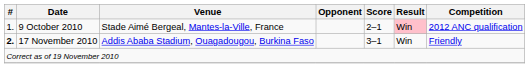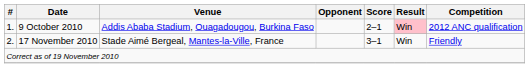(193, 27) Stade Aimé Bergeal, Mantes-la-Ville, France -> (208, 27) Addis Ababa Stadium, Ouagadougou, Burkina Faso
(10, 41) bold -> (10, 41) normal
(208, 41) Addis Ababa Stadium, Ouagadougou, Burkina Faso -> (193, 41) Stade Aimé Bergeal, Mantes-la-Ville, France
